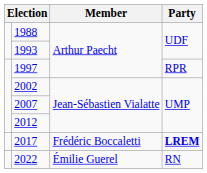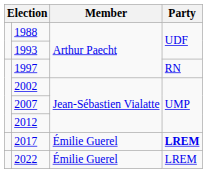(176, 68) RPR -> (173, 68) RN
(97, 141) Frédéric Boccaletti -> (85, 141) Émilie Guerel
(173, 159) RN -> (181, 159) LREM
